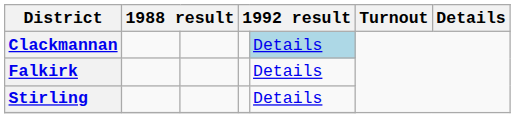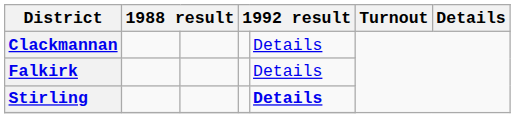(288, 45) lightblue background -> (288, 45) no background
(288, 99) normal -> (288, 99) bold
